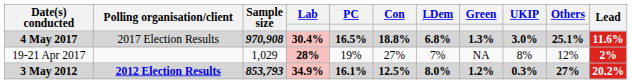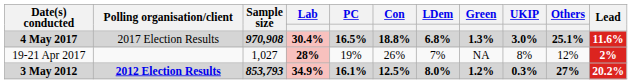(265, 55) 1,029 -> (265, 55) 1,027
(394, 55) 27% -> (394, 55) 26%
